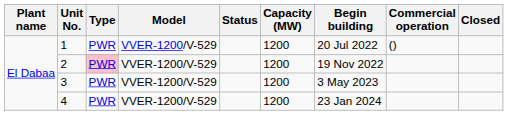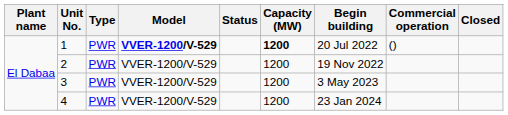(169, 45) normal -> (169, 45) bold
(276, 45) normal -> (276, 45) bold
(102, 63) pink background -> (102, 63) no background
